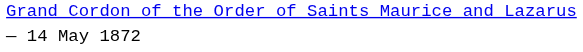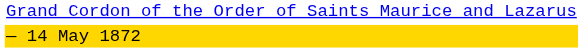(74, 36) no background -> (74, 36) gold background
